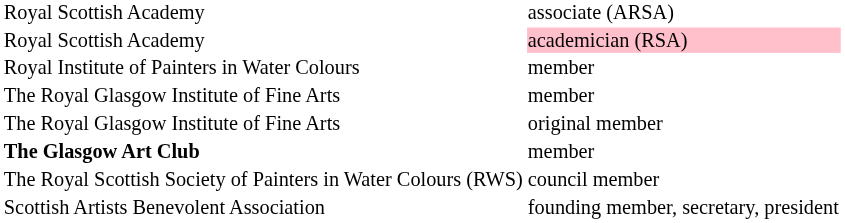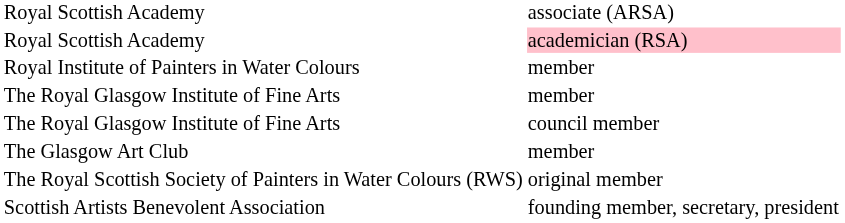(595, 123) original member -> (594, 123) council member
(102, 151) bold -> (96, 151) normal
(594, 179) council member -> (595, 179) original member
